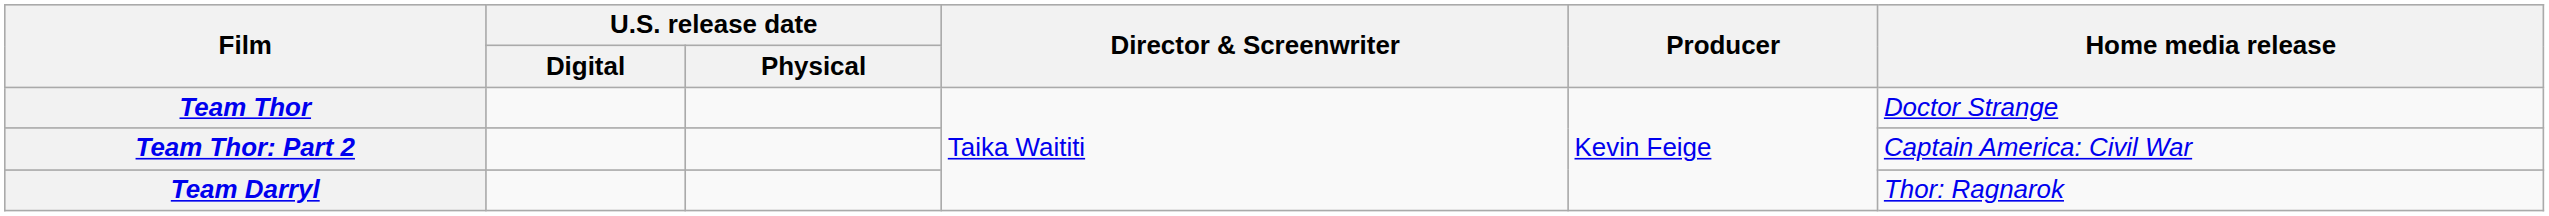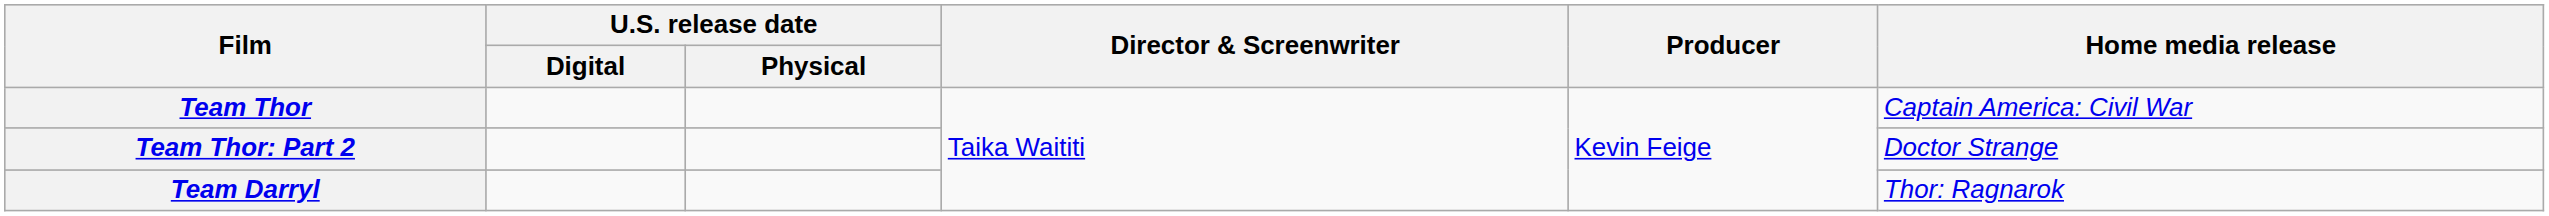(1971, 107) Doctor Strange -> (2038, 107) Captain America: Civil War
(2038, 148) Captain America: Civil War -> (1971, 148) Doctor Strange
